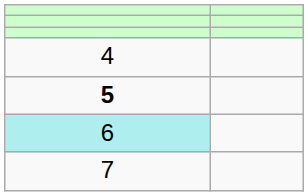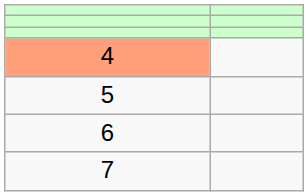(107, 56) no background -> (107, 56) lightsalmon background
(107, 94) bold -> (107, 94) normal
(107, 132) paleturquoise background -> (107, 132) no background
